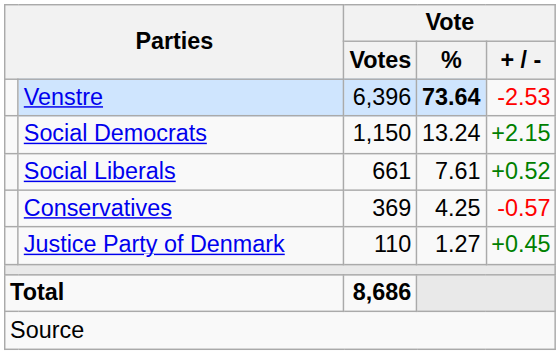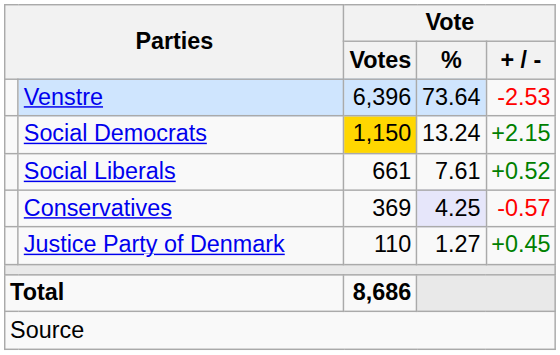(451, 97) bold -> (451, 97) normal
(382, 134) no background -> (382, 134) gold background
(458, 208) no background -> (458, 208) lavender background
